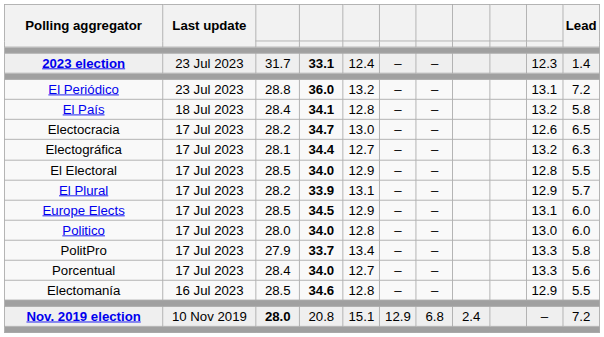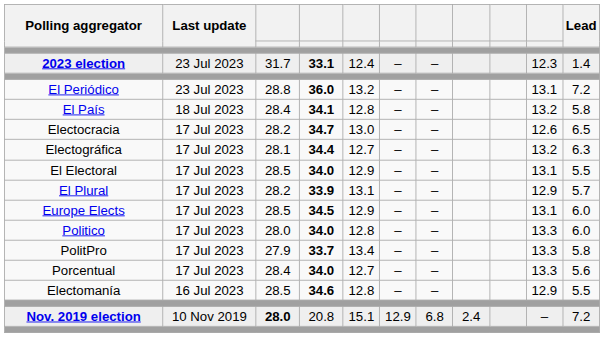(544, 170) 12.8 -> (544, 170) 13.1
(544, 230) 13.0 -> (544, 230) 13.3
